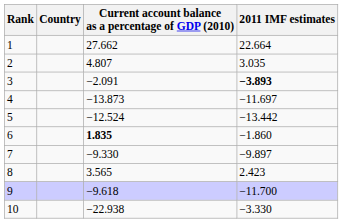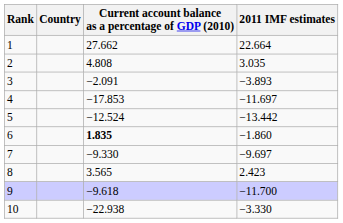(99, 63) 4.807 -> (99, 63) 4.808
(256, 81) bold -> (256, 81) normal
(105, 99) −13.873 -> (105, 99) −17.853
(256, 154) −9.897 -> (256, 154) −9.697
